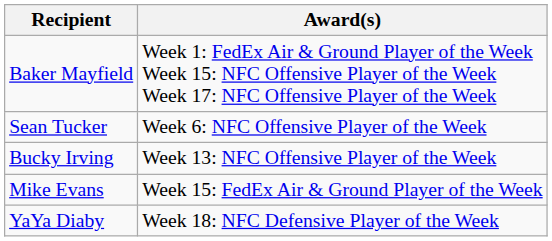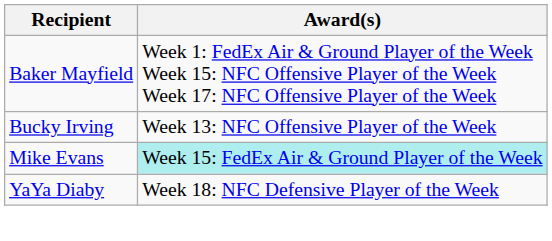- row: (58, 126)
(342, 189) no background -> (342, 158) paleturquoise background
